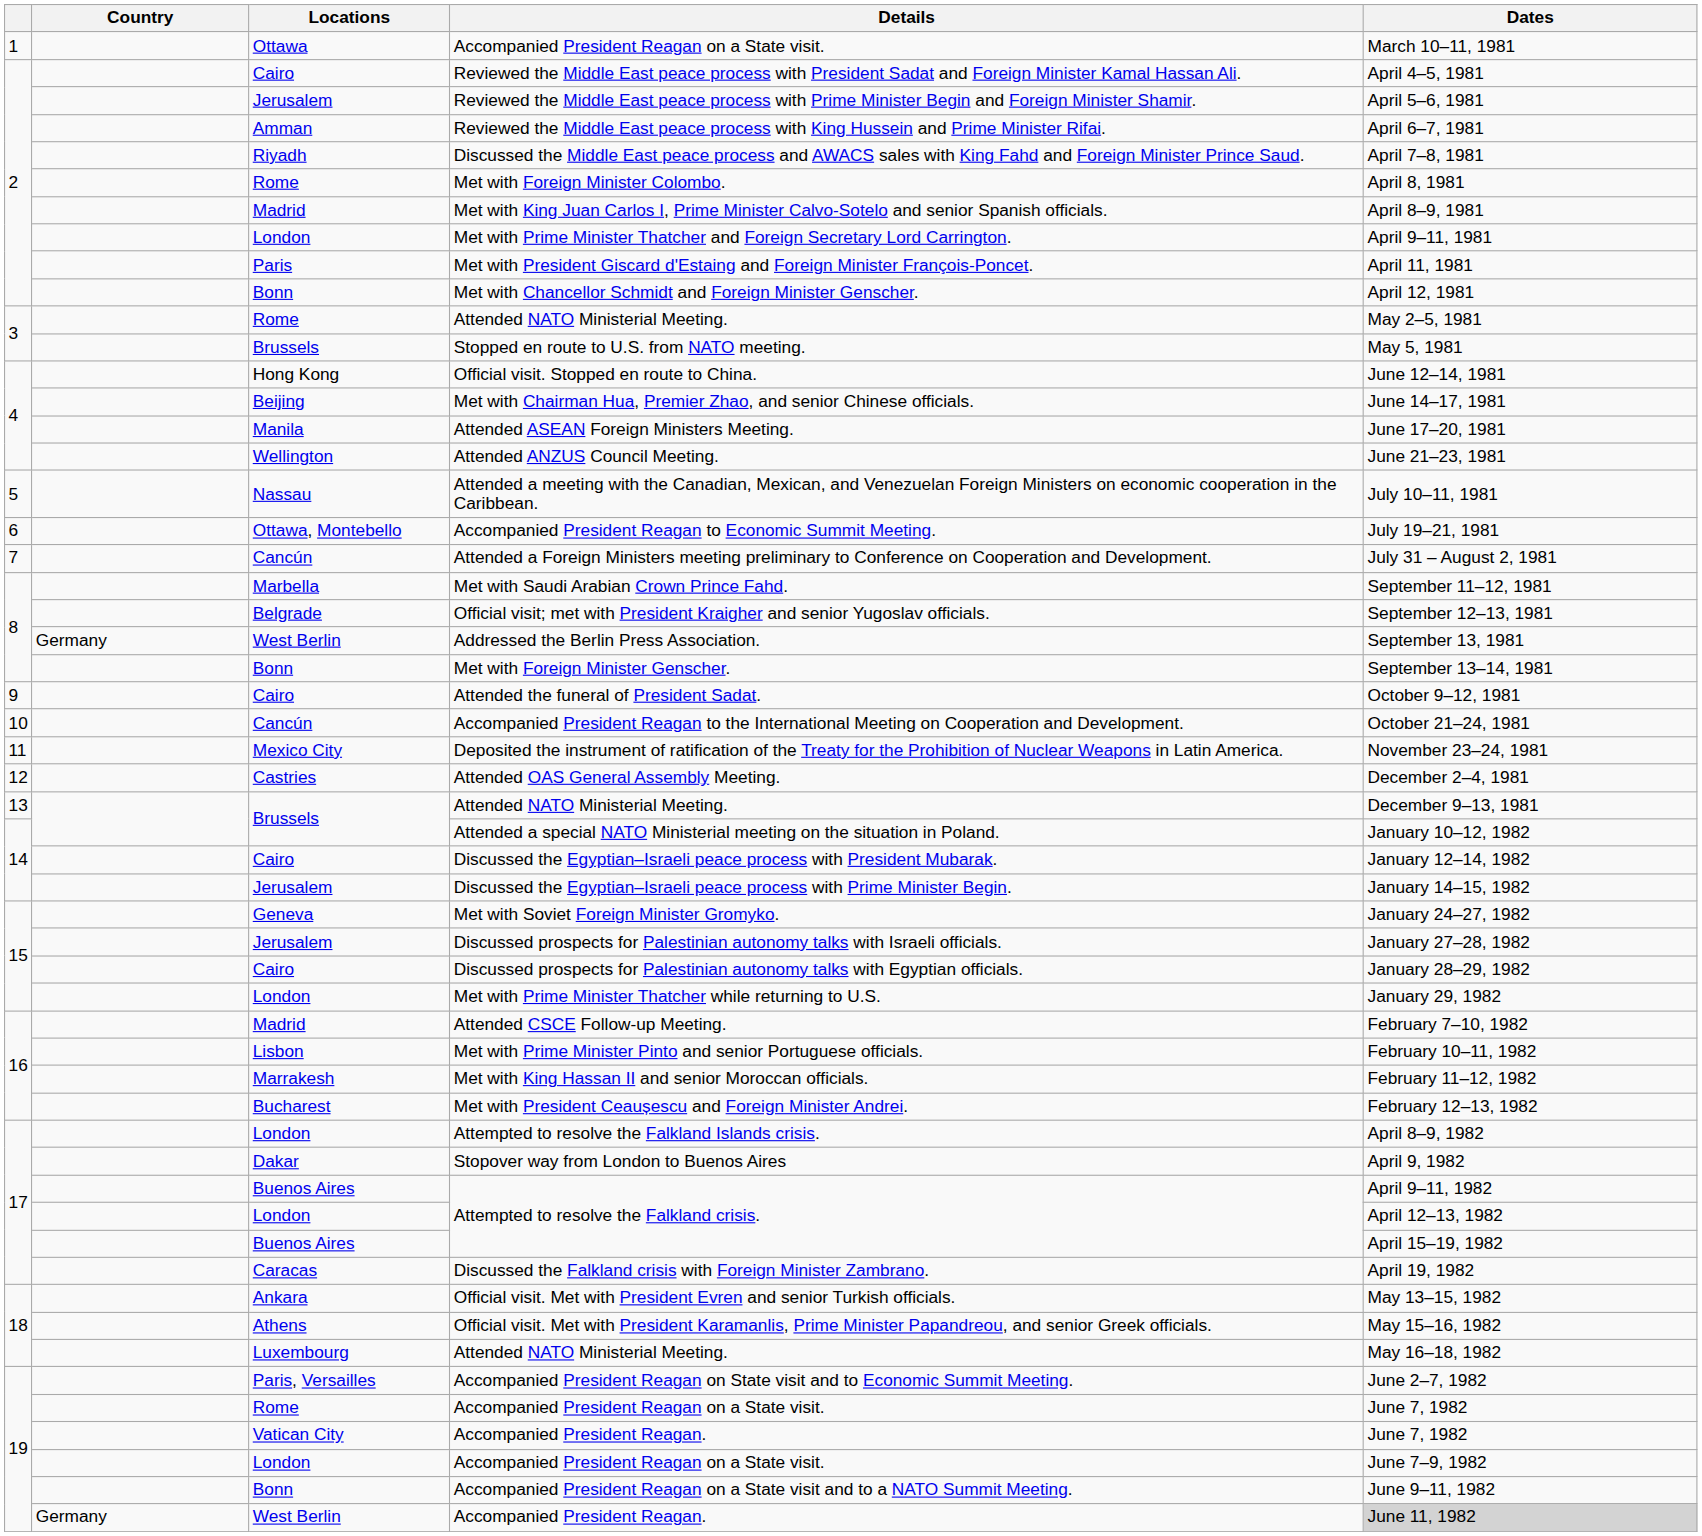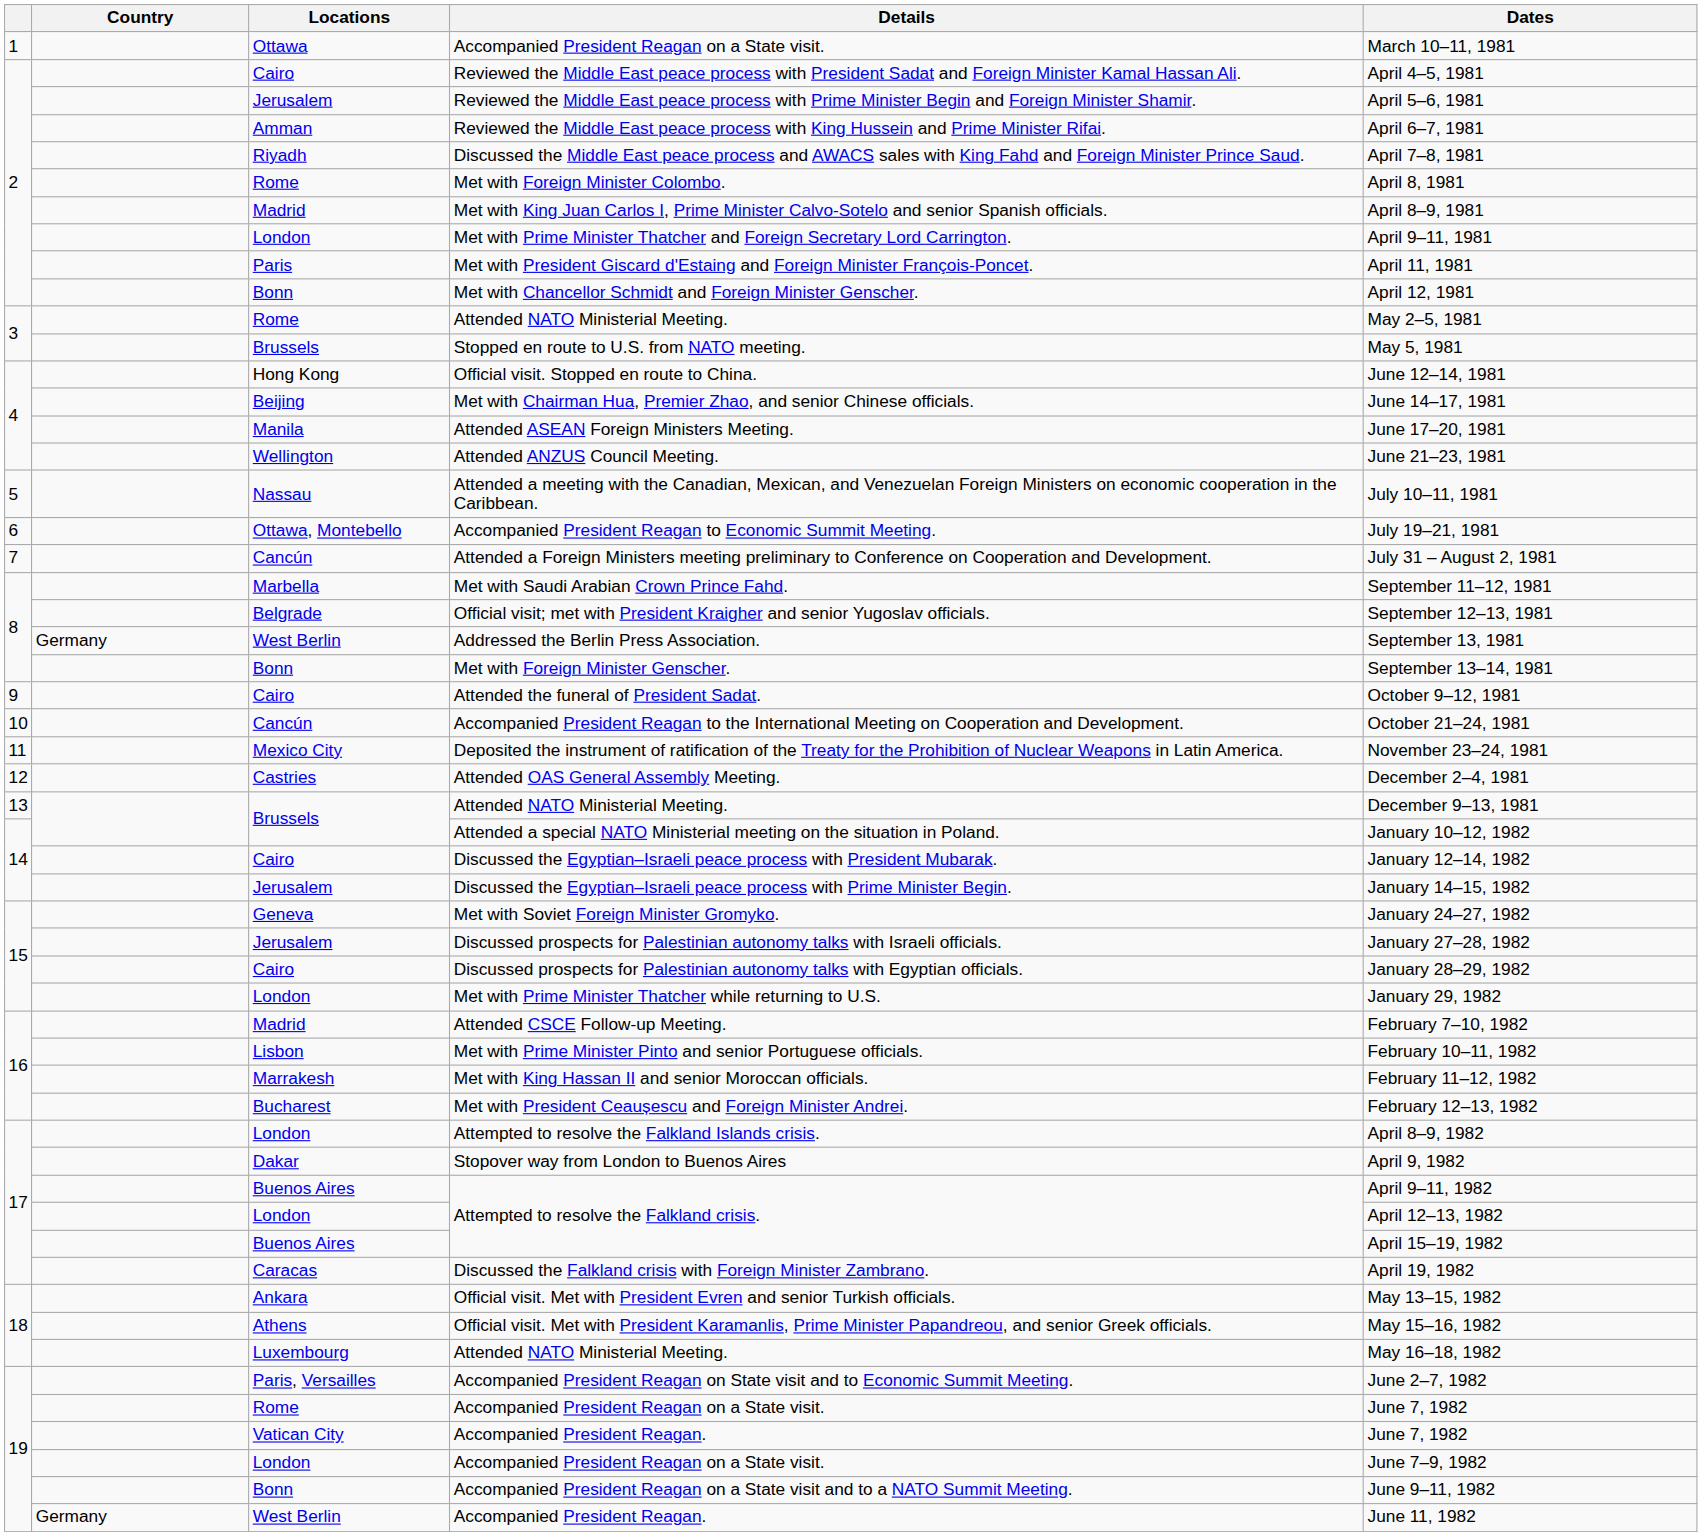(1422, 1517) lightgrey background -> (1422, 1517) no background
